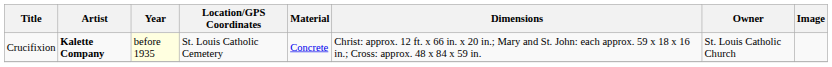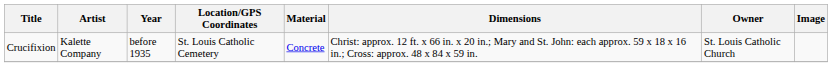(82, 47) bold -> (81, 47) normal
(147, 47) lightyellow background -> (143, 47) no background
